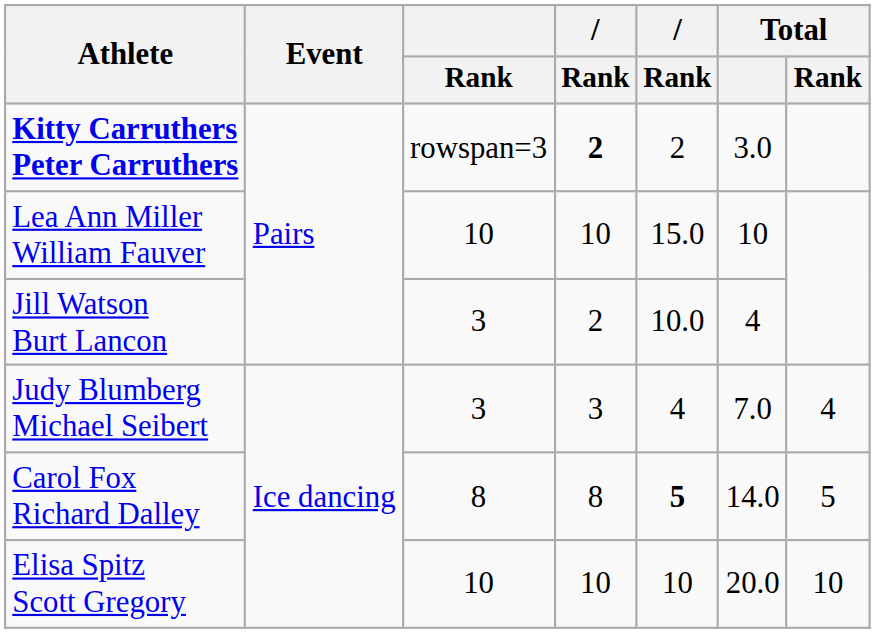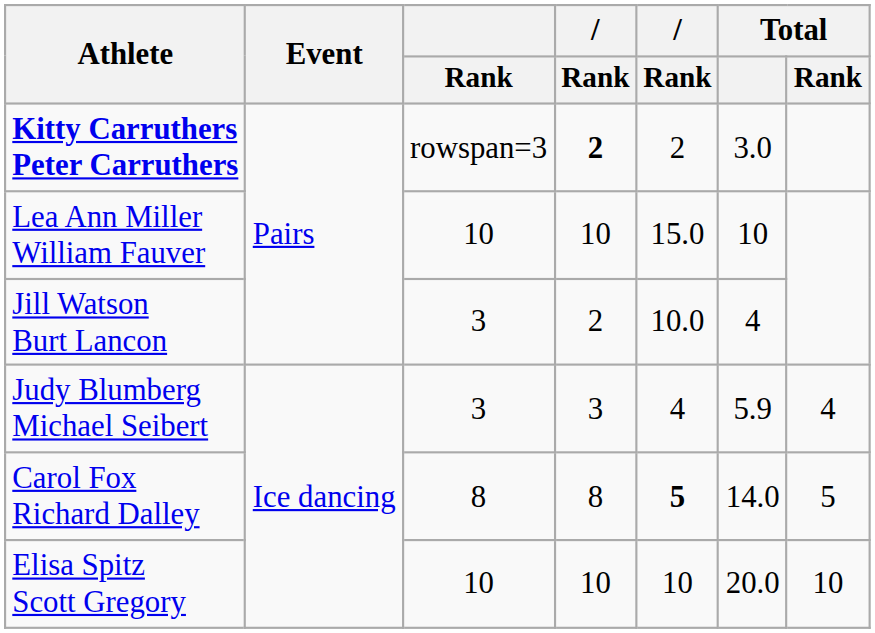(753, 409) 7.0 -> (753, 409) 5.9
